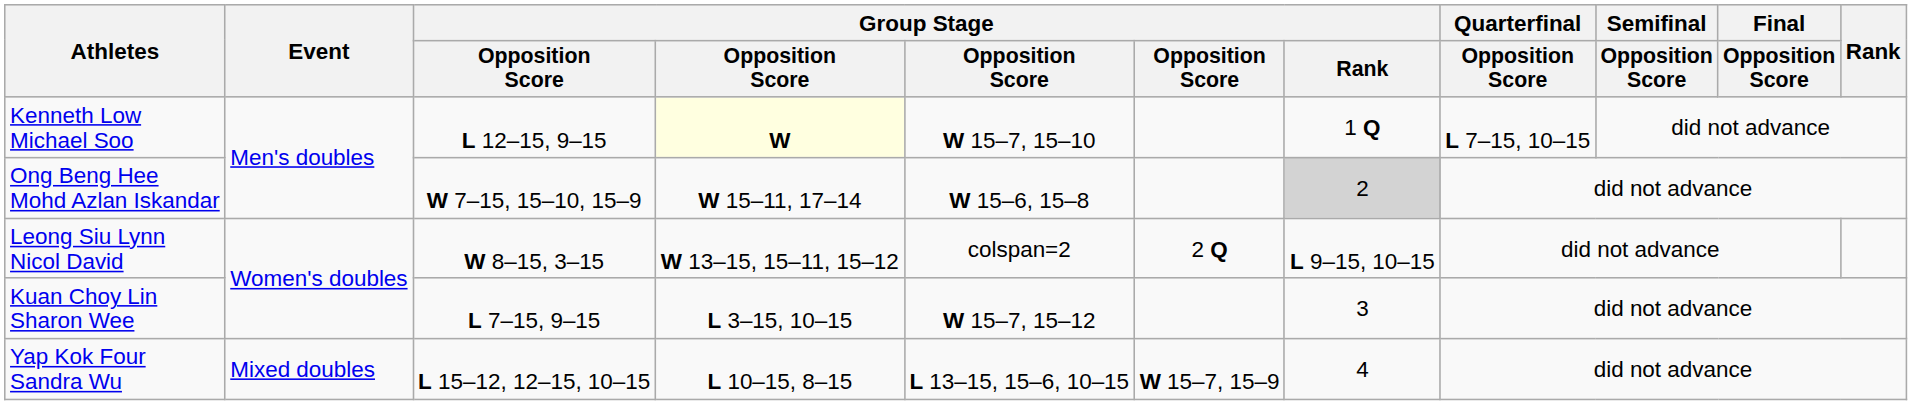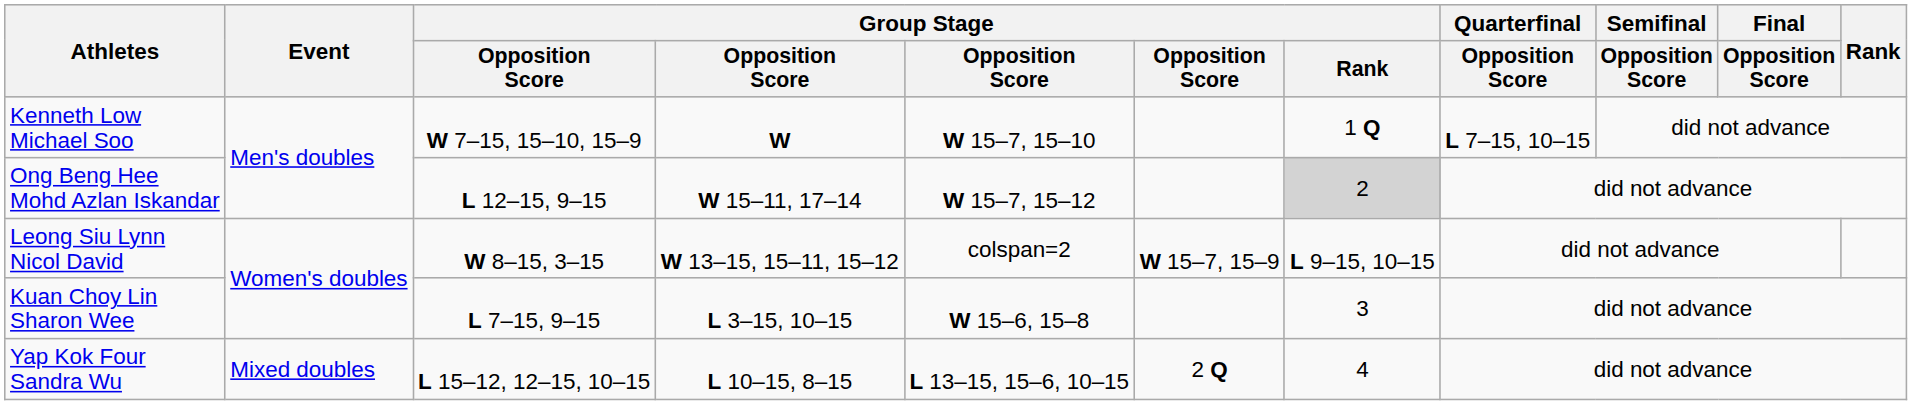(534, 140) L 12–15, 9–15 -> (534, 140) W 7–15, 15–10, 15–9
(780, 140) lightyellow background -> (780, 140) no background
(534, 201) W 7–15, 15–10, 15–9 -> (534, 201) L 12–15, 9–15
(1019, 201) W 15–6, 15–8 -> (1019, 201) W 15–7, 15–12
(1210, 249) 2 Q -> (1210, 261) W 15–7, 15–9
(1019, 322) W 15–7, 15–12 -> (1019, 322) W 15–6, 15–8
(1210, 382) W 15–7, 15–9 -> (1210, 370) 2 Q
